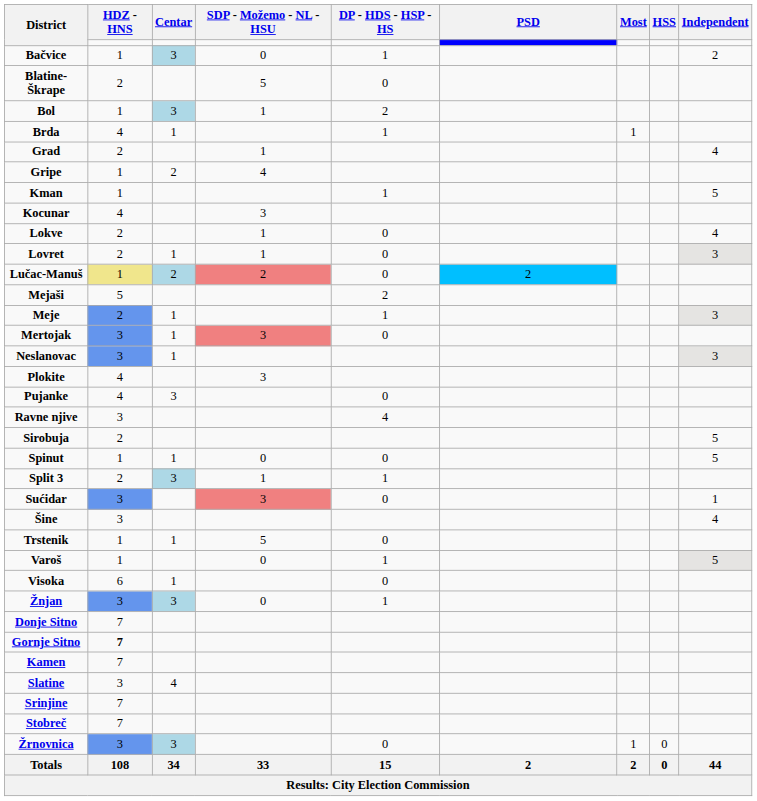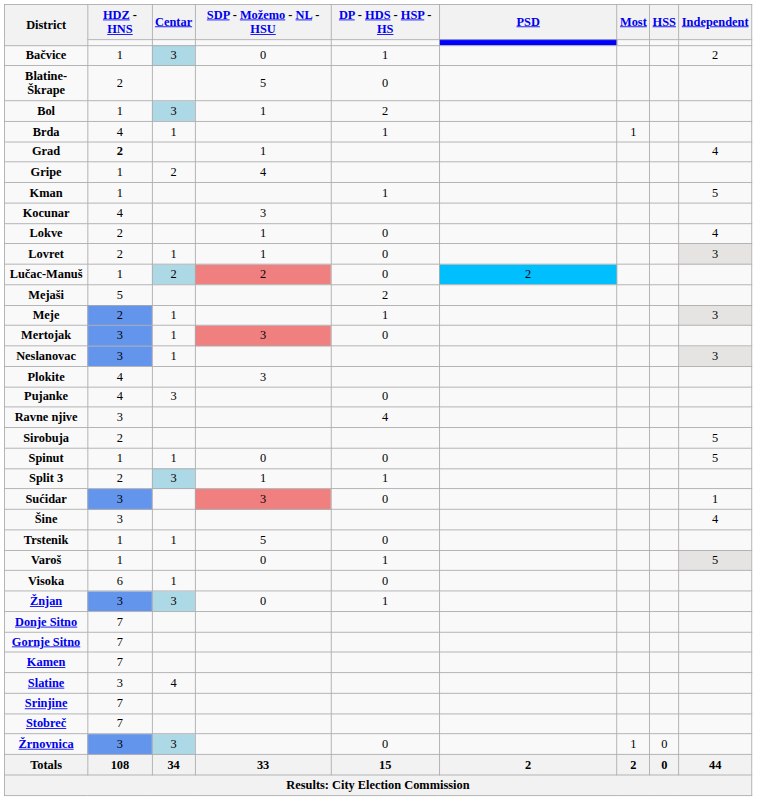(120, 152) normal -> (120, 152) bold
(120, 274) khaki background -> (120, 274) no background
(120, 642) bold -> (120, 642) normal
